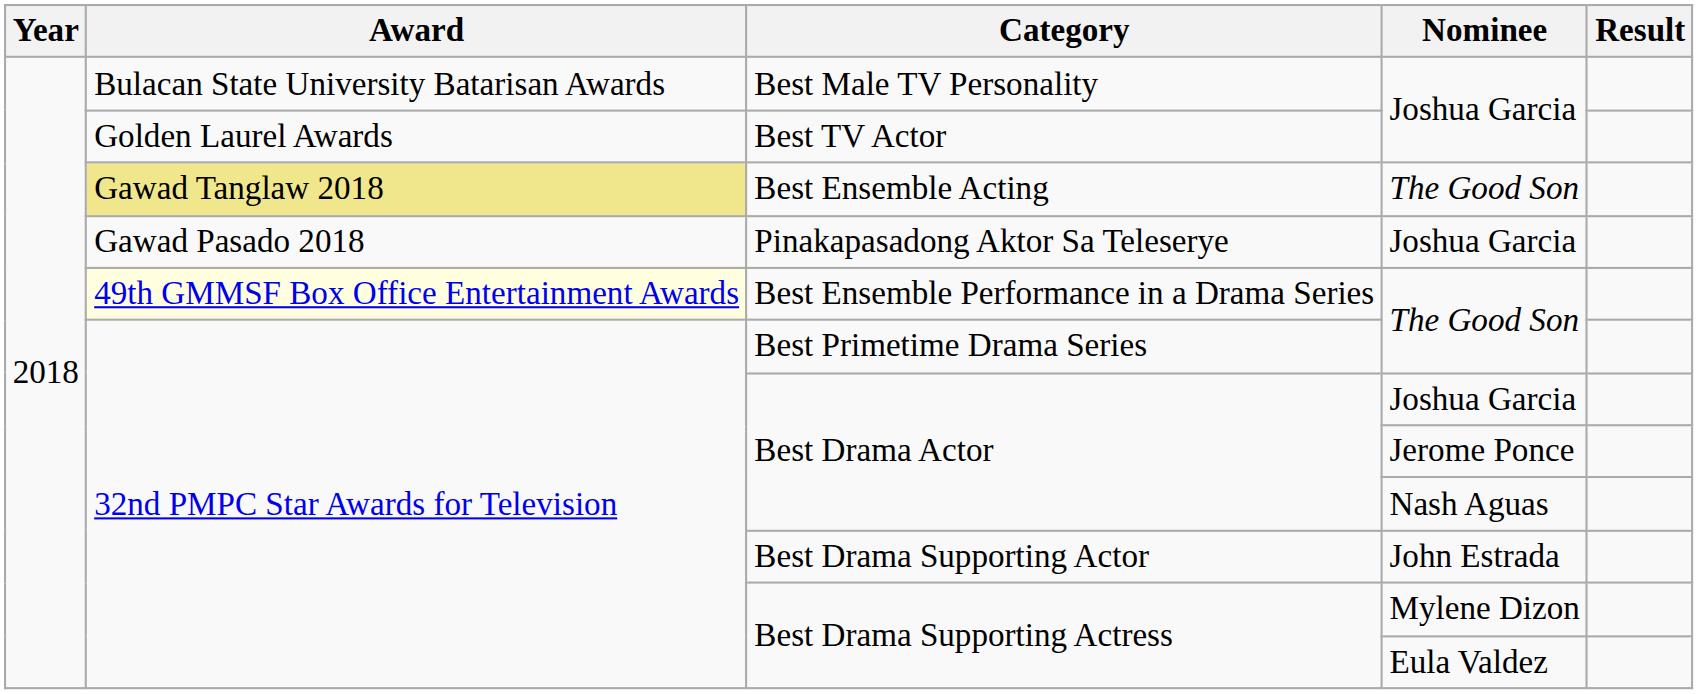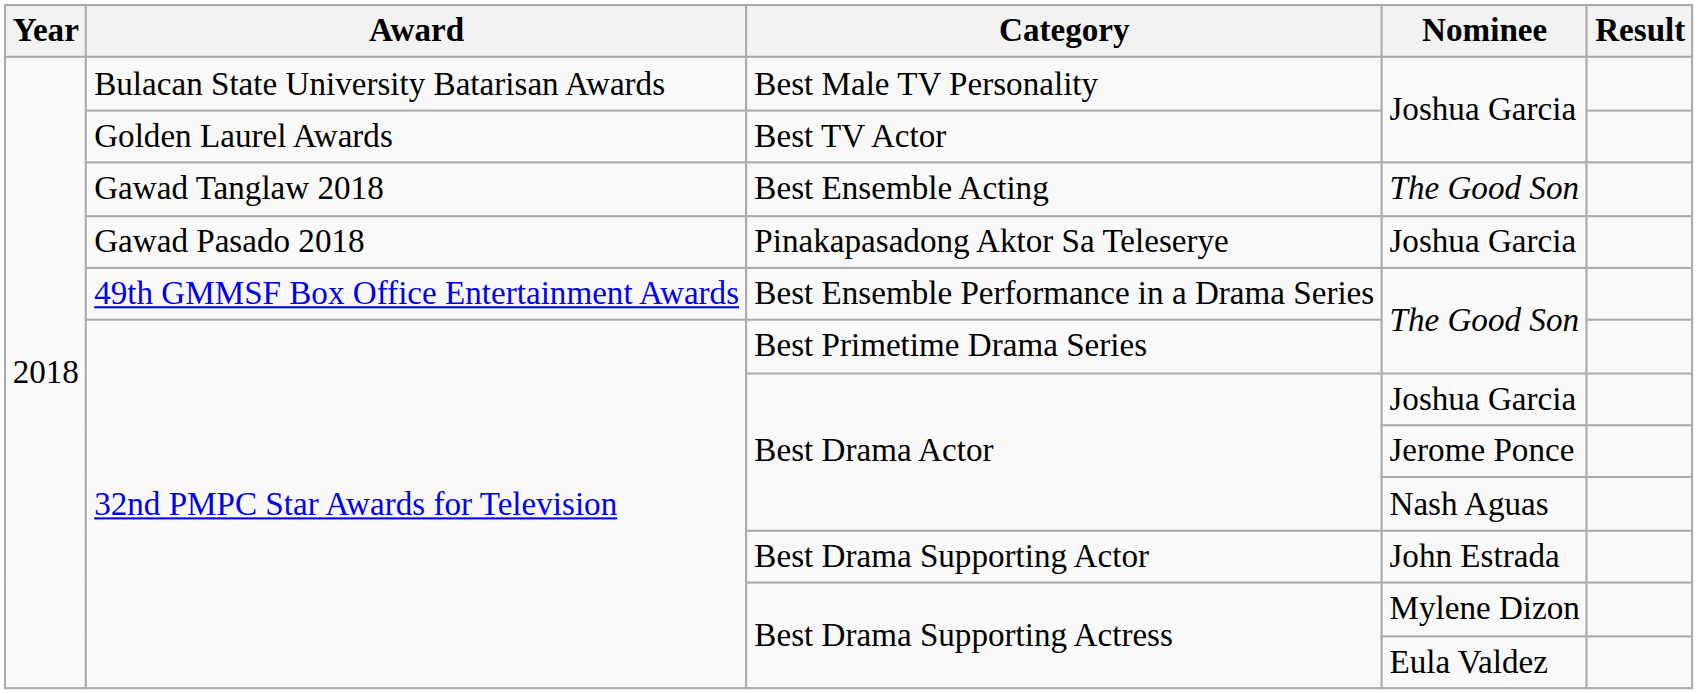(239, 188) khaki background -> (239, 188) no background
(417, 293) lightyellow background -> (417, 293) no background
